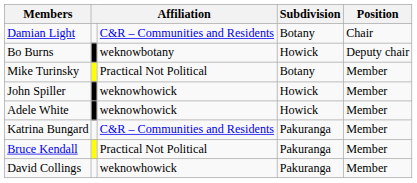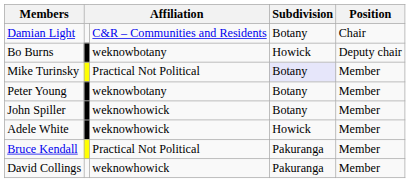(297, 71) no background -> (290, 71) lavender background
+ row: (37, 91)
(299, 91) Howick -> (290, 110) Botany
- row: (48, 129)
